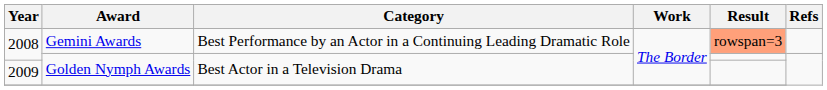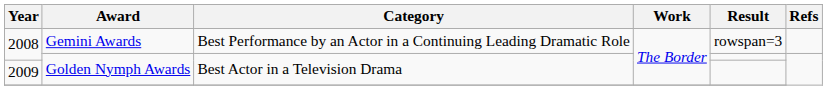(748, 41) lightsalmon background -> (748, 41) no background
